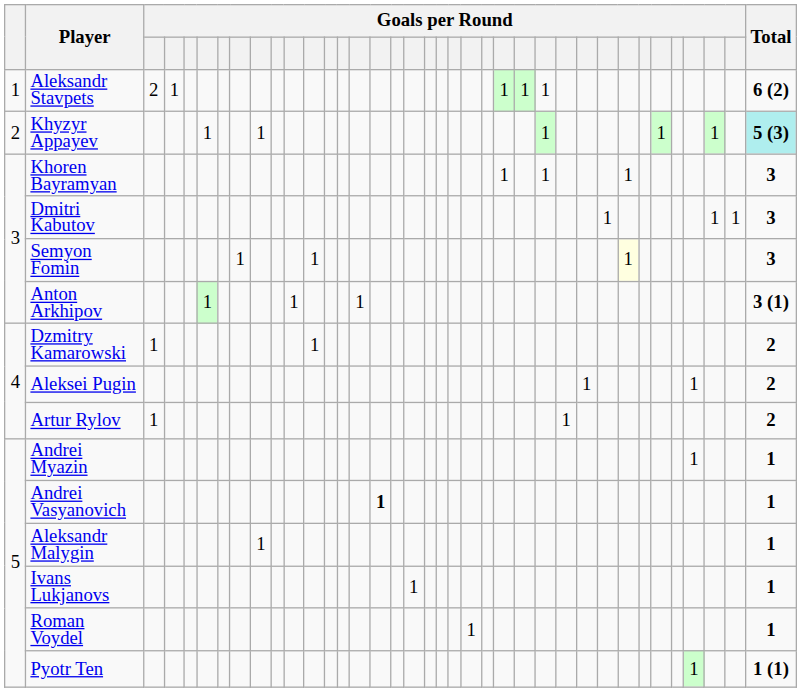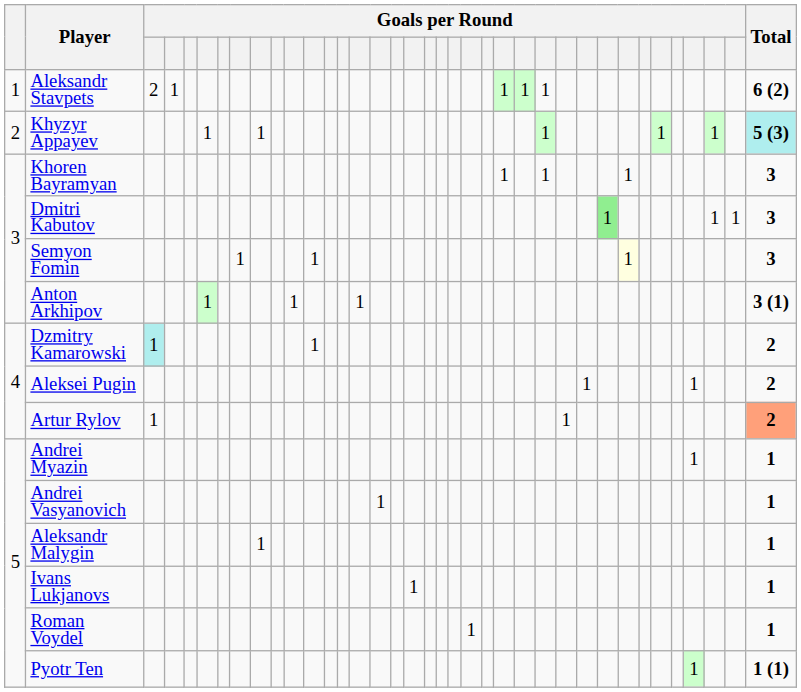(607, 217) no background -> (607, 217) lightgreen background
(154, 345) no background -> (154, 345) paleturquoise background
(771, 420) no background -> (771, 420) lightsalmon background
(381, 502) bold -> (381, 502) normal
